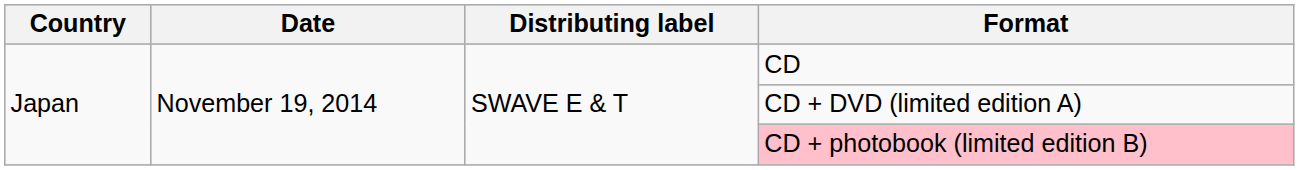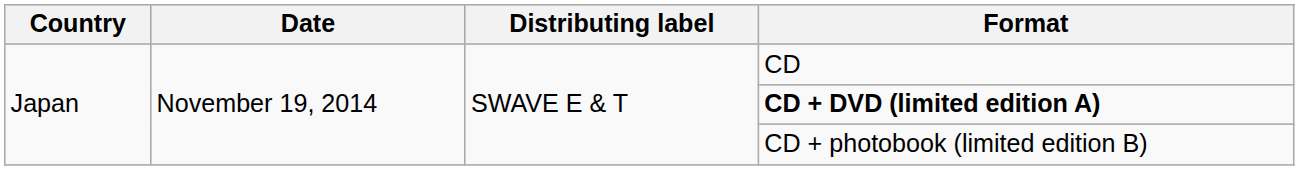(923, 104) normal -> (932, 104) bold
(956, 143) pink background -> (956, 143) no background
